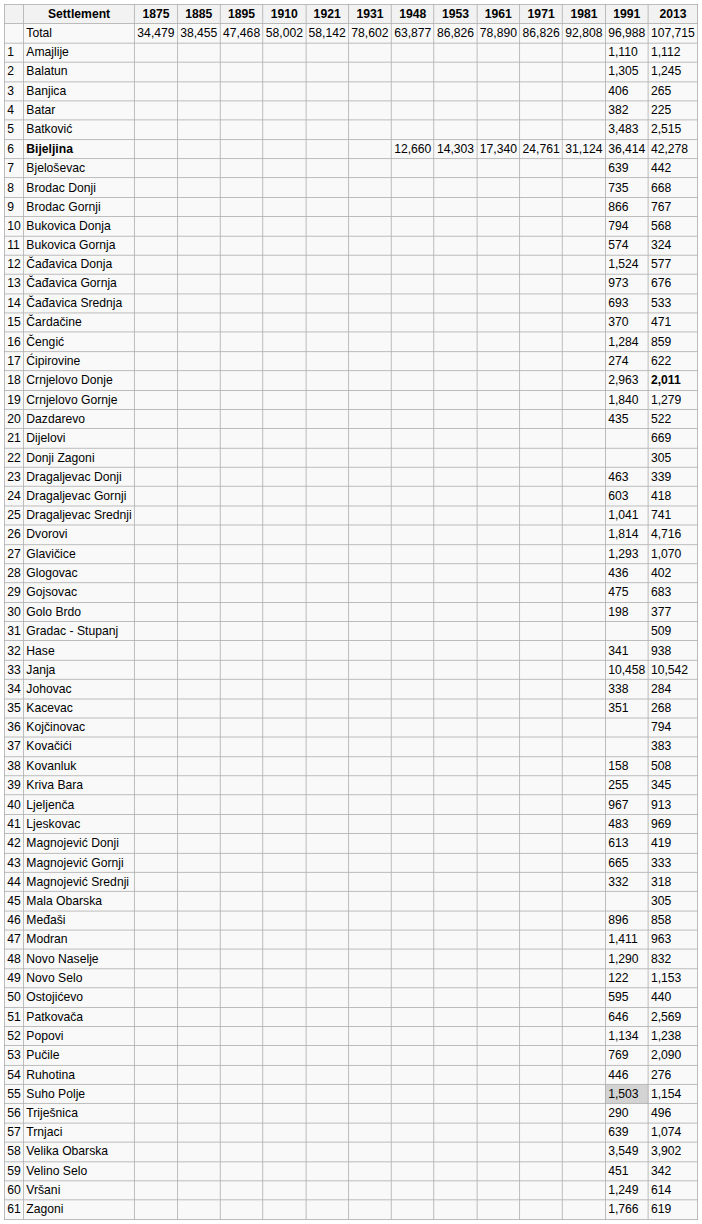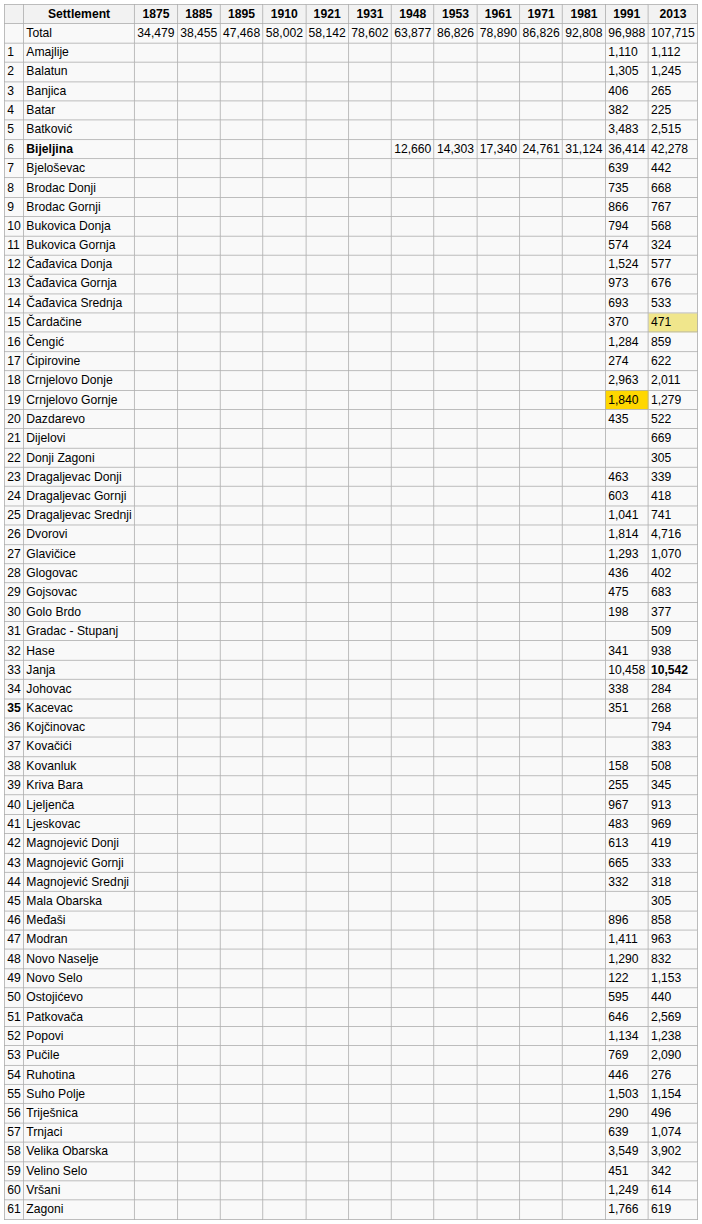(661, 322) no background -> (661, 322) khaki background
(666, 380) bold -> (666, 380) normal
(623, 399) no background -> (623, 399) gold background
(670, 669) normal -> (670, 669) bold
(14, 708) normal -> (14, 708) bold
(623, 1094) lightgrey background -> (623, 1094) no background
